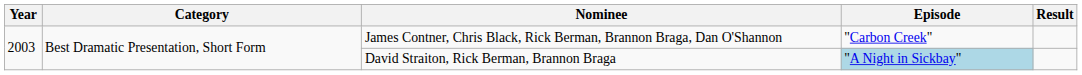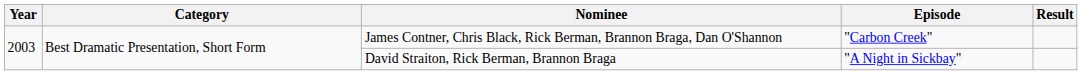(903, 59) lightblue background -> (903, 59) no background
